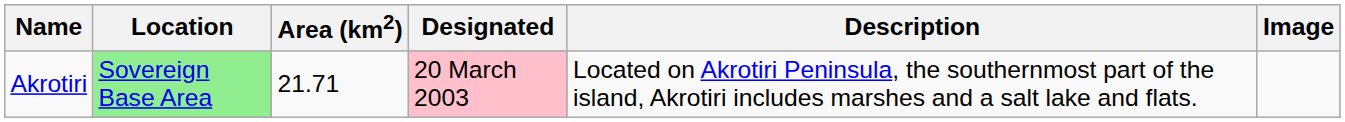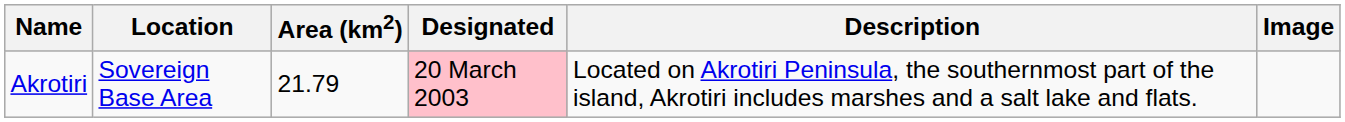(155, 83) lightgreen background -> (155, 83) no background
(308, 83) 21.71 -> (308, 83) 21.79
